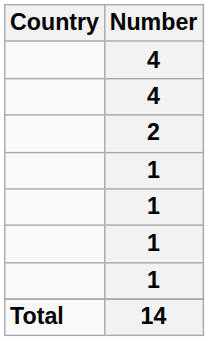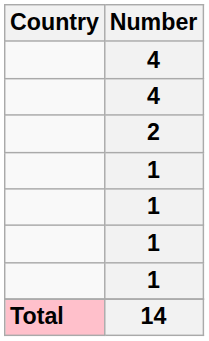(37, 317) no background -> (37, 317) pink background
